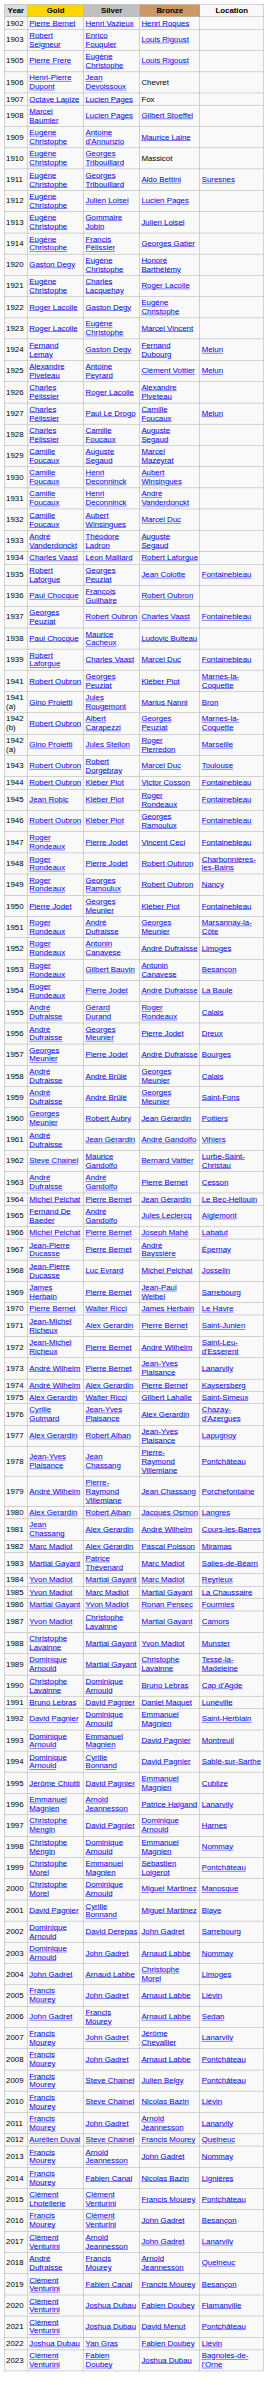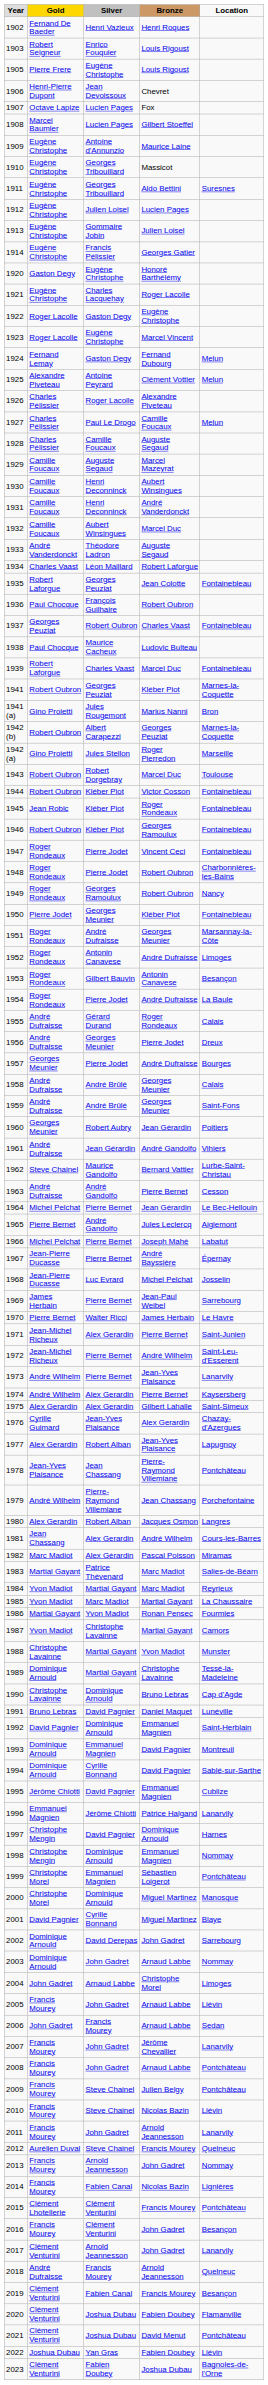(52, 23) Pierre Bernet -> (50, 27) Fernand De Baeder
(50, 1216) Fernand De Baeder -> (52, 1224) Pierre Bernet
(106, 1397) Walter Ricci -> (109, 1406) Alex Gerardin
(107, 1804) Arnold Jeannesson -> (111, 1813) Jérôme Chiotti
